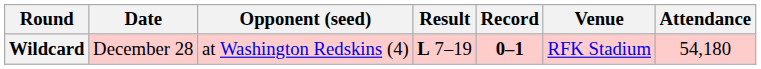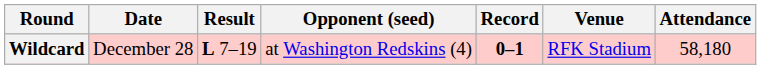columns swapped: (305, 19) <-> (445, 19)
(705, 49) 54,180 -> (705, 49) 58,180
